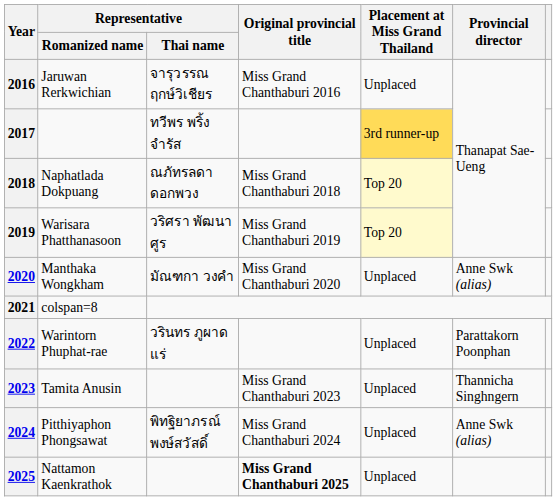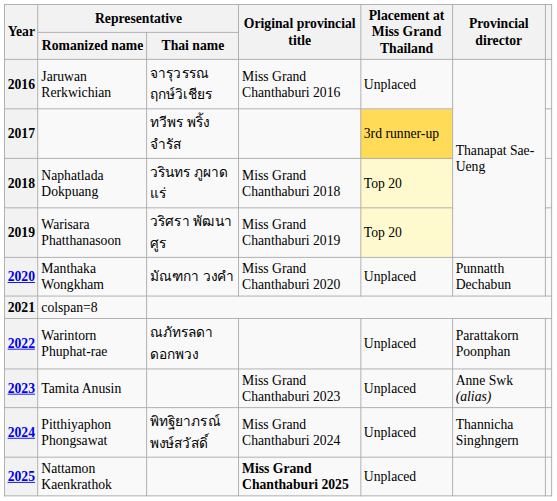(182, 183) ณภัทรลดา ดอกพวง -> (189, 183) วรินทร ภูผาดแร่
(484, 277) Anne Swk (alias) -> (483, 277) Punnatth Dechabun
(189, 343) วรินทร ภูผาดแร่ -> (182, 343) ณภัทรลดา ดอกพวง
(487, 388) Thannicha Singhngern -> (484, 388) Anne Swk (alias)
(484, 432) Anne Swk (alias) -> (487, 432) Thannicha Singhngern
